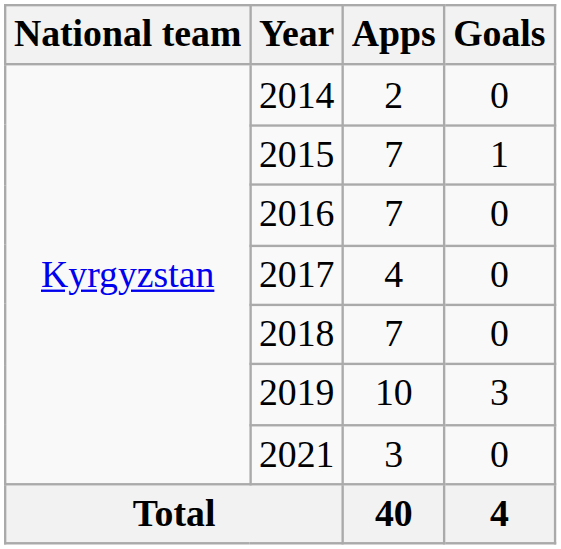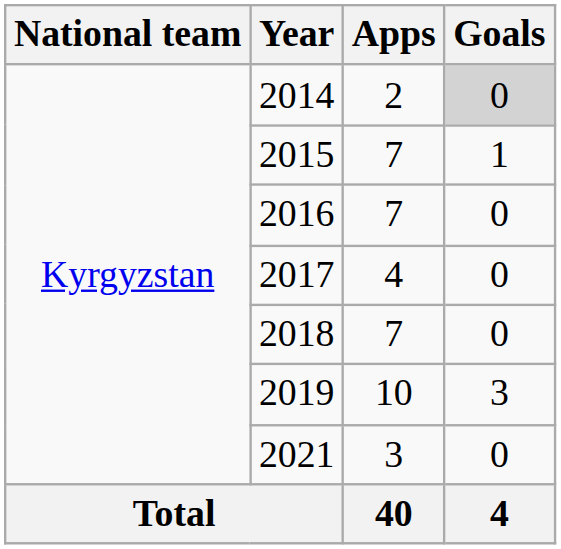(499, 94) no background -> (499, 94) lightgrey background
